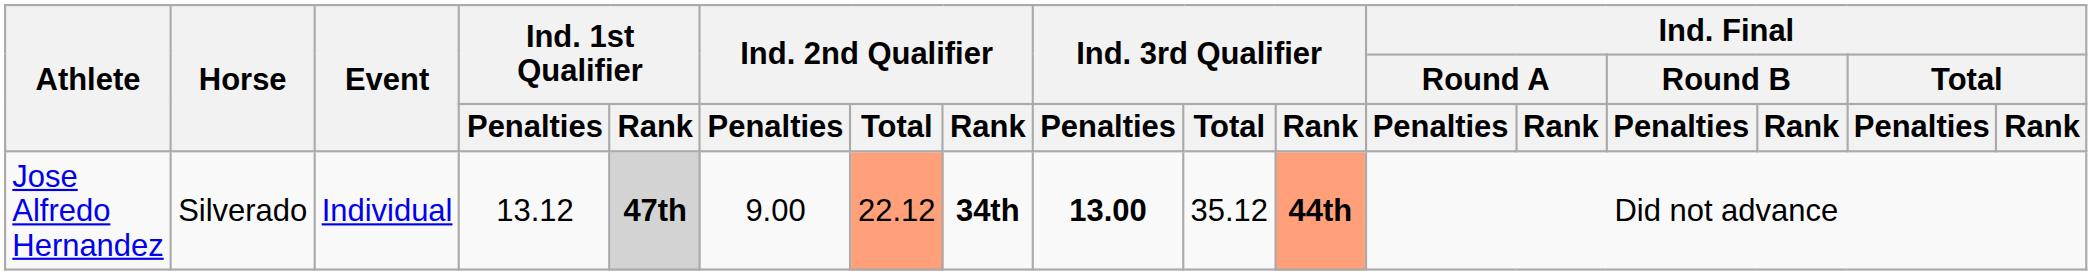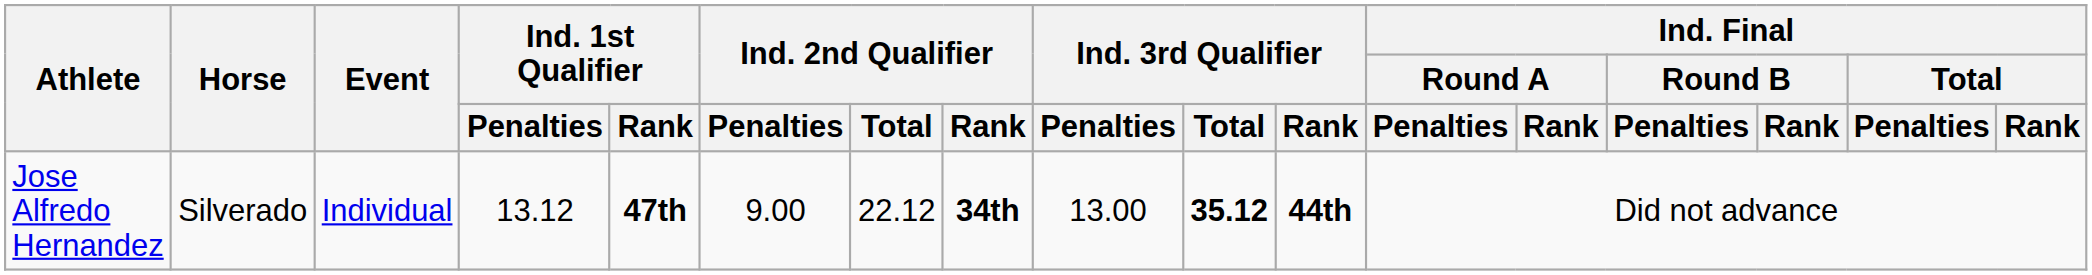(655, 211) lightgrey background -> (655, 211) no background
(897, 211) lightsalmon background -> (897, 211) no background
(1108, 211) bold -> (1108, 211) normal
(1229, 211) normal -> (1229, 211) bold
(1320, 211) lightsalmon background -> (1320, 211) no background
